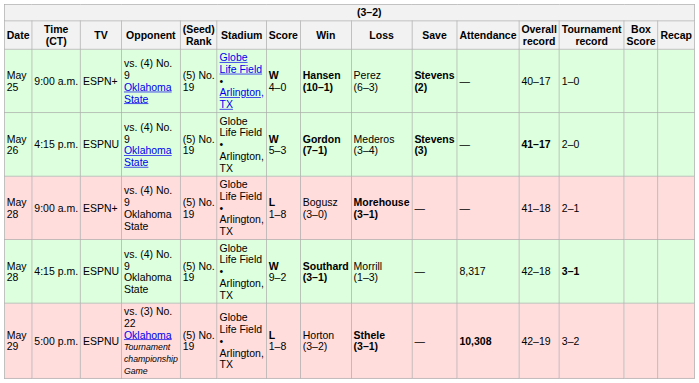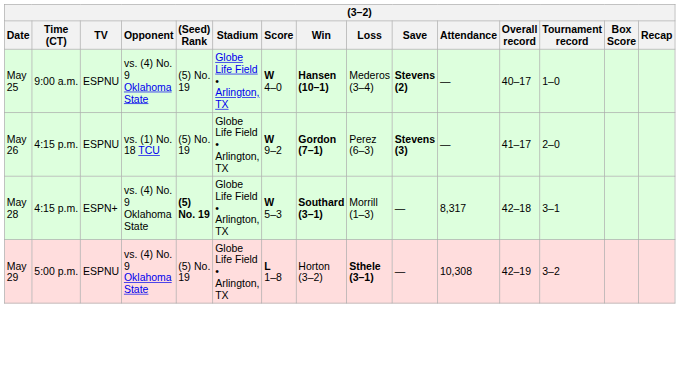(100, 81) ESPN+ -> (101, 81) ESPNU
(367, 81) Perez (6–3) -> (370, 81) Mederos (3–4)
(148, 145) vs. (4) No. 9 Oklahoma State -> (148, 145) vs. (1) No. 18 TCU
(277, 145) W 5–3 -> (273, 145) W 9–2
(374, 145) Mederos (3–4) -> (363, 145) Perez (6–3)
(536, 145) bold -> (516, 145) normal
- row: (17, 208)
(101, 272) ESPNU -> (100, 208) ESPN+
(199, 272) normal -> (194, 208) bold
(277, 272) W 9–2 -> (273, 208) W 5–3
(571, 272) bold -> (551, 208) normal
(151, 341) vs. (3) No. 22 Oklahoma Tournament championship Game -> (148, 272) vs. (4) No. 9 Oklahoma State
(475, 341) bold -> (456, 272) normal
